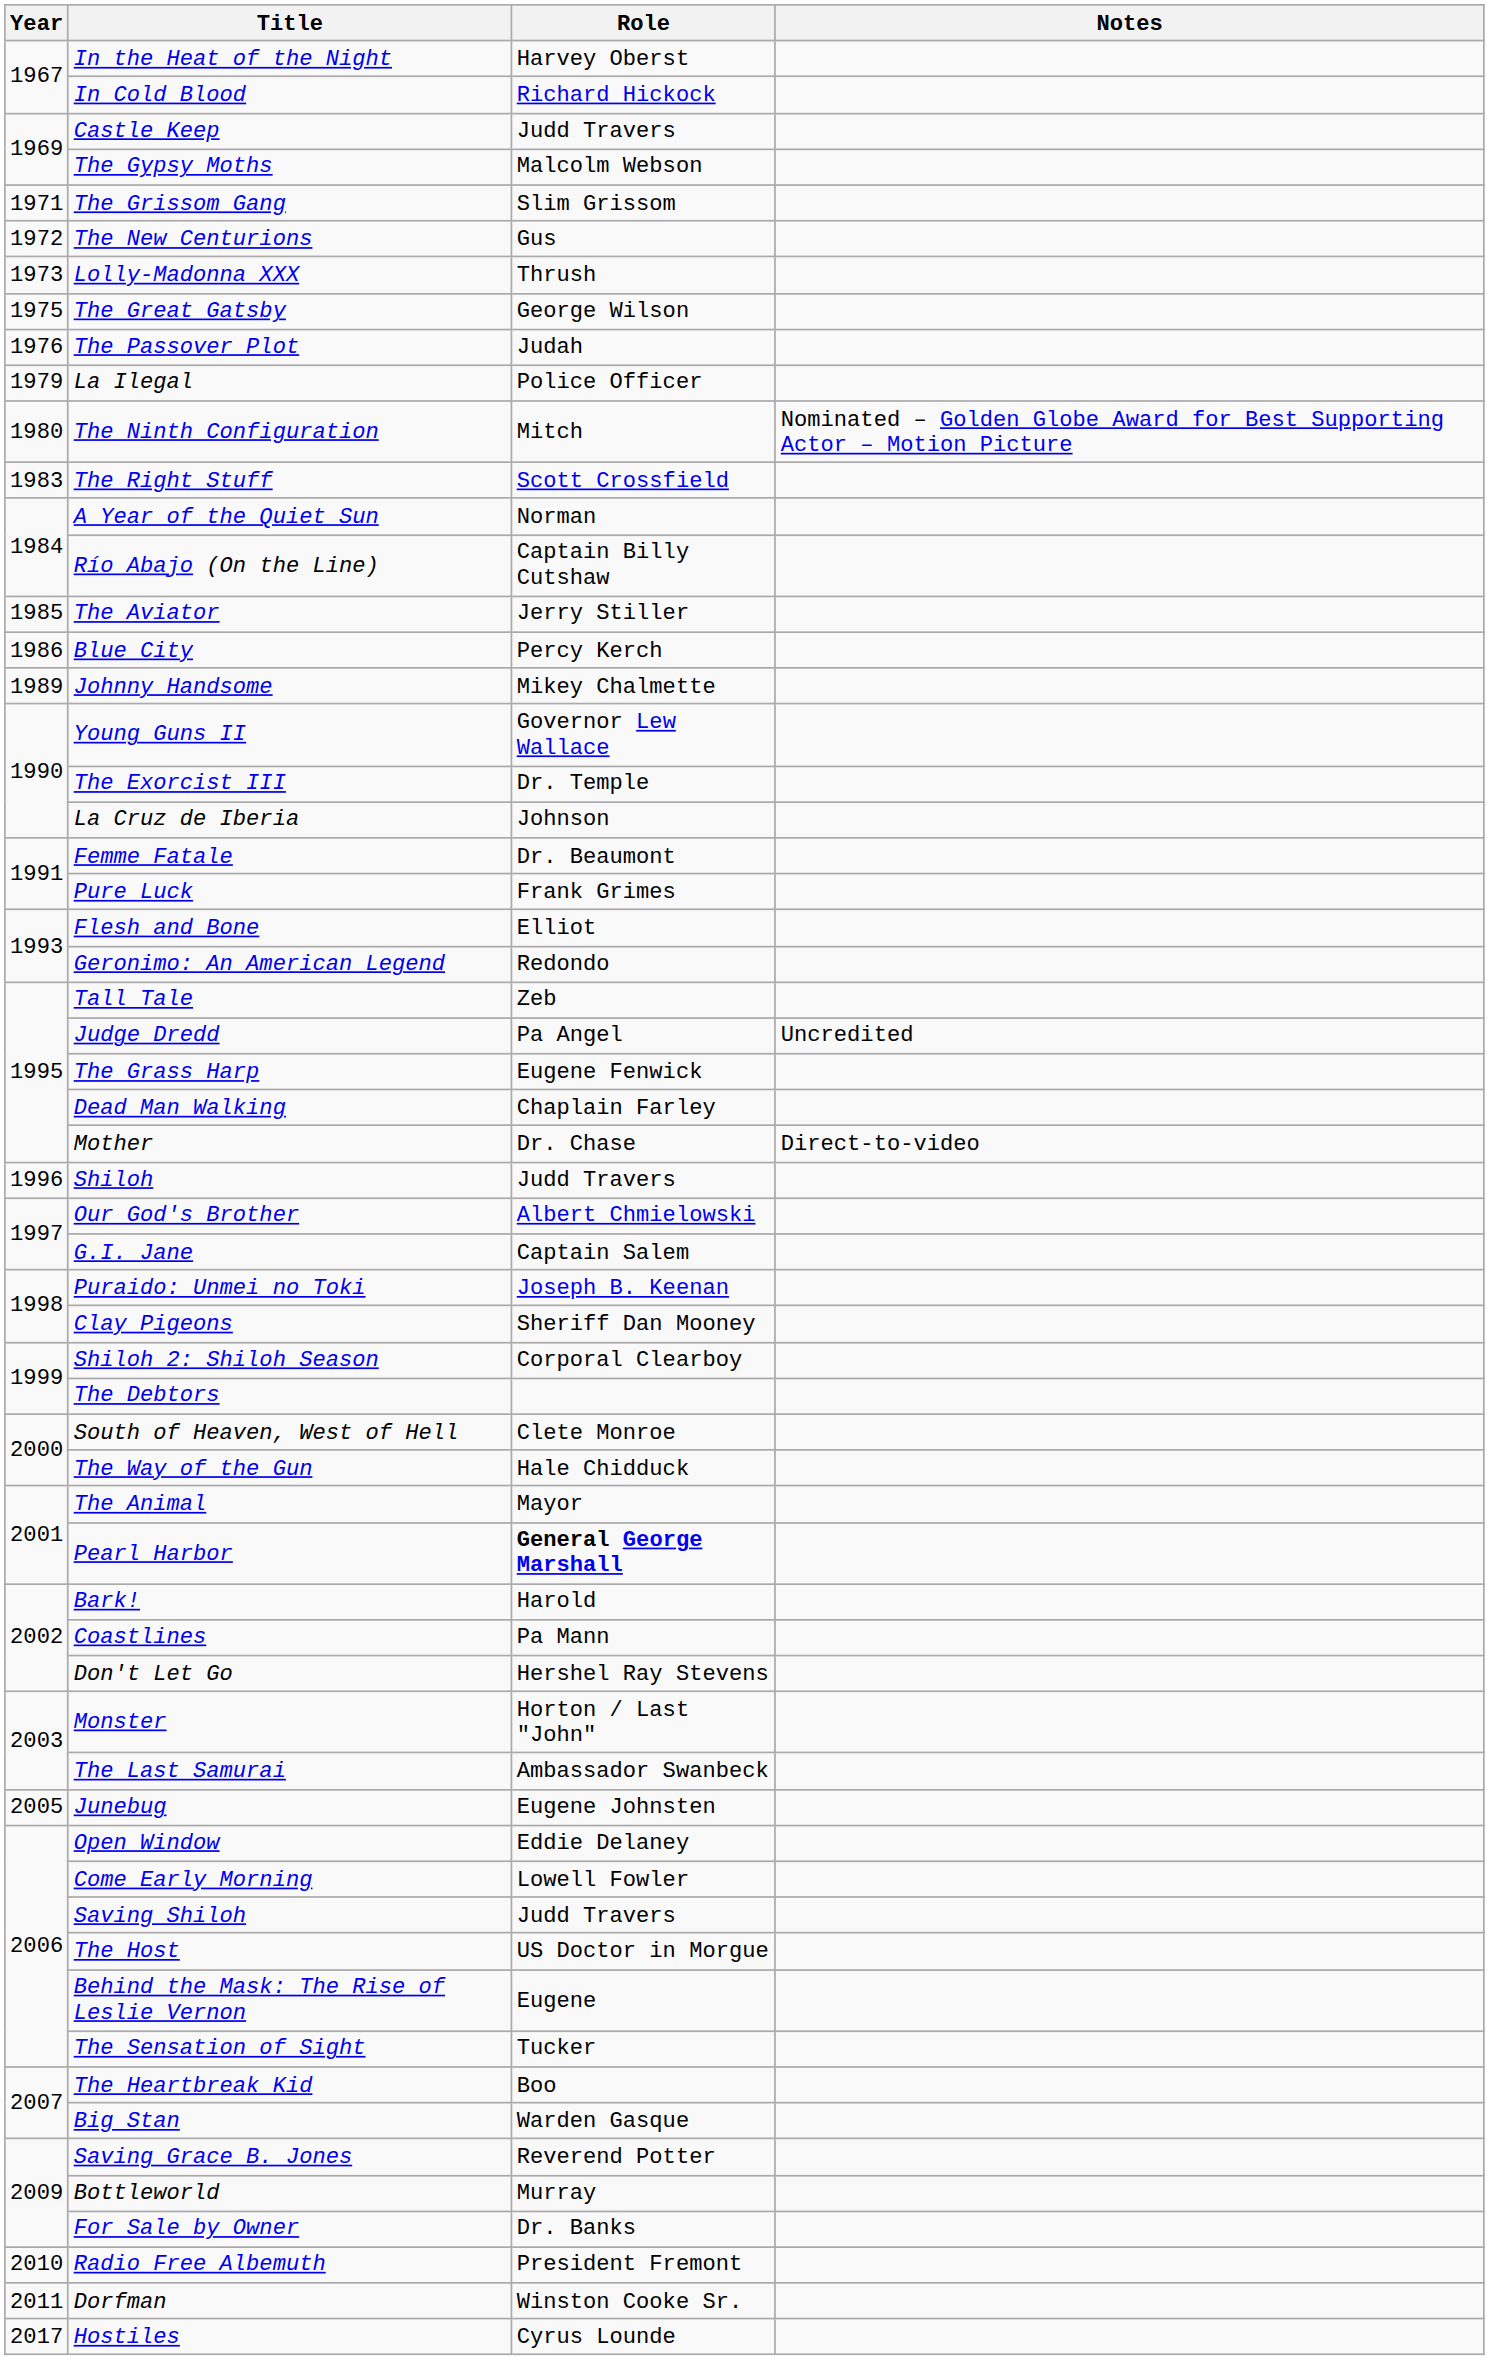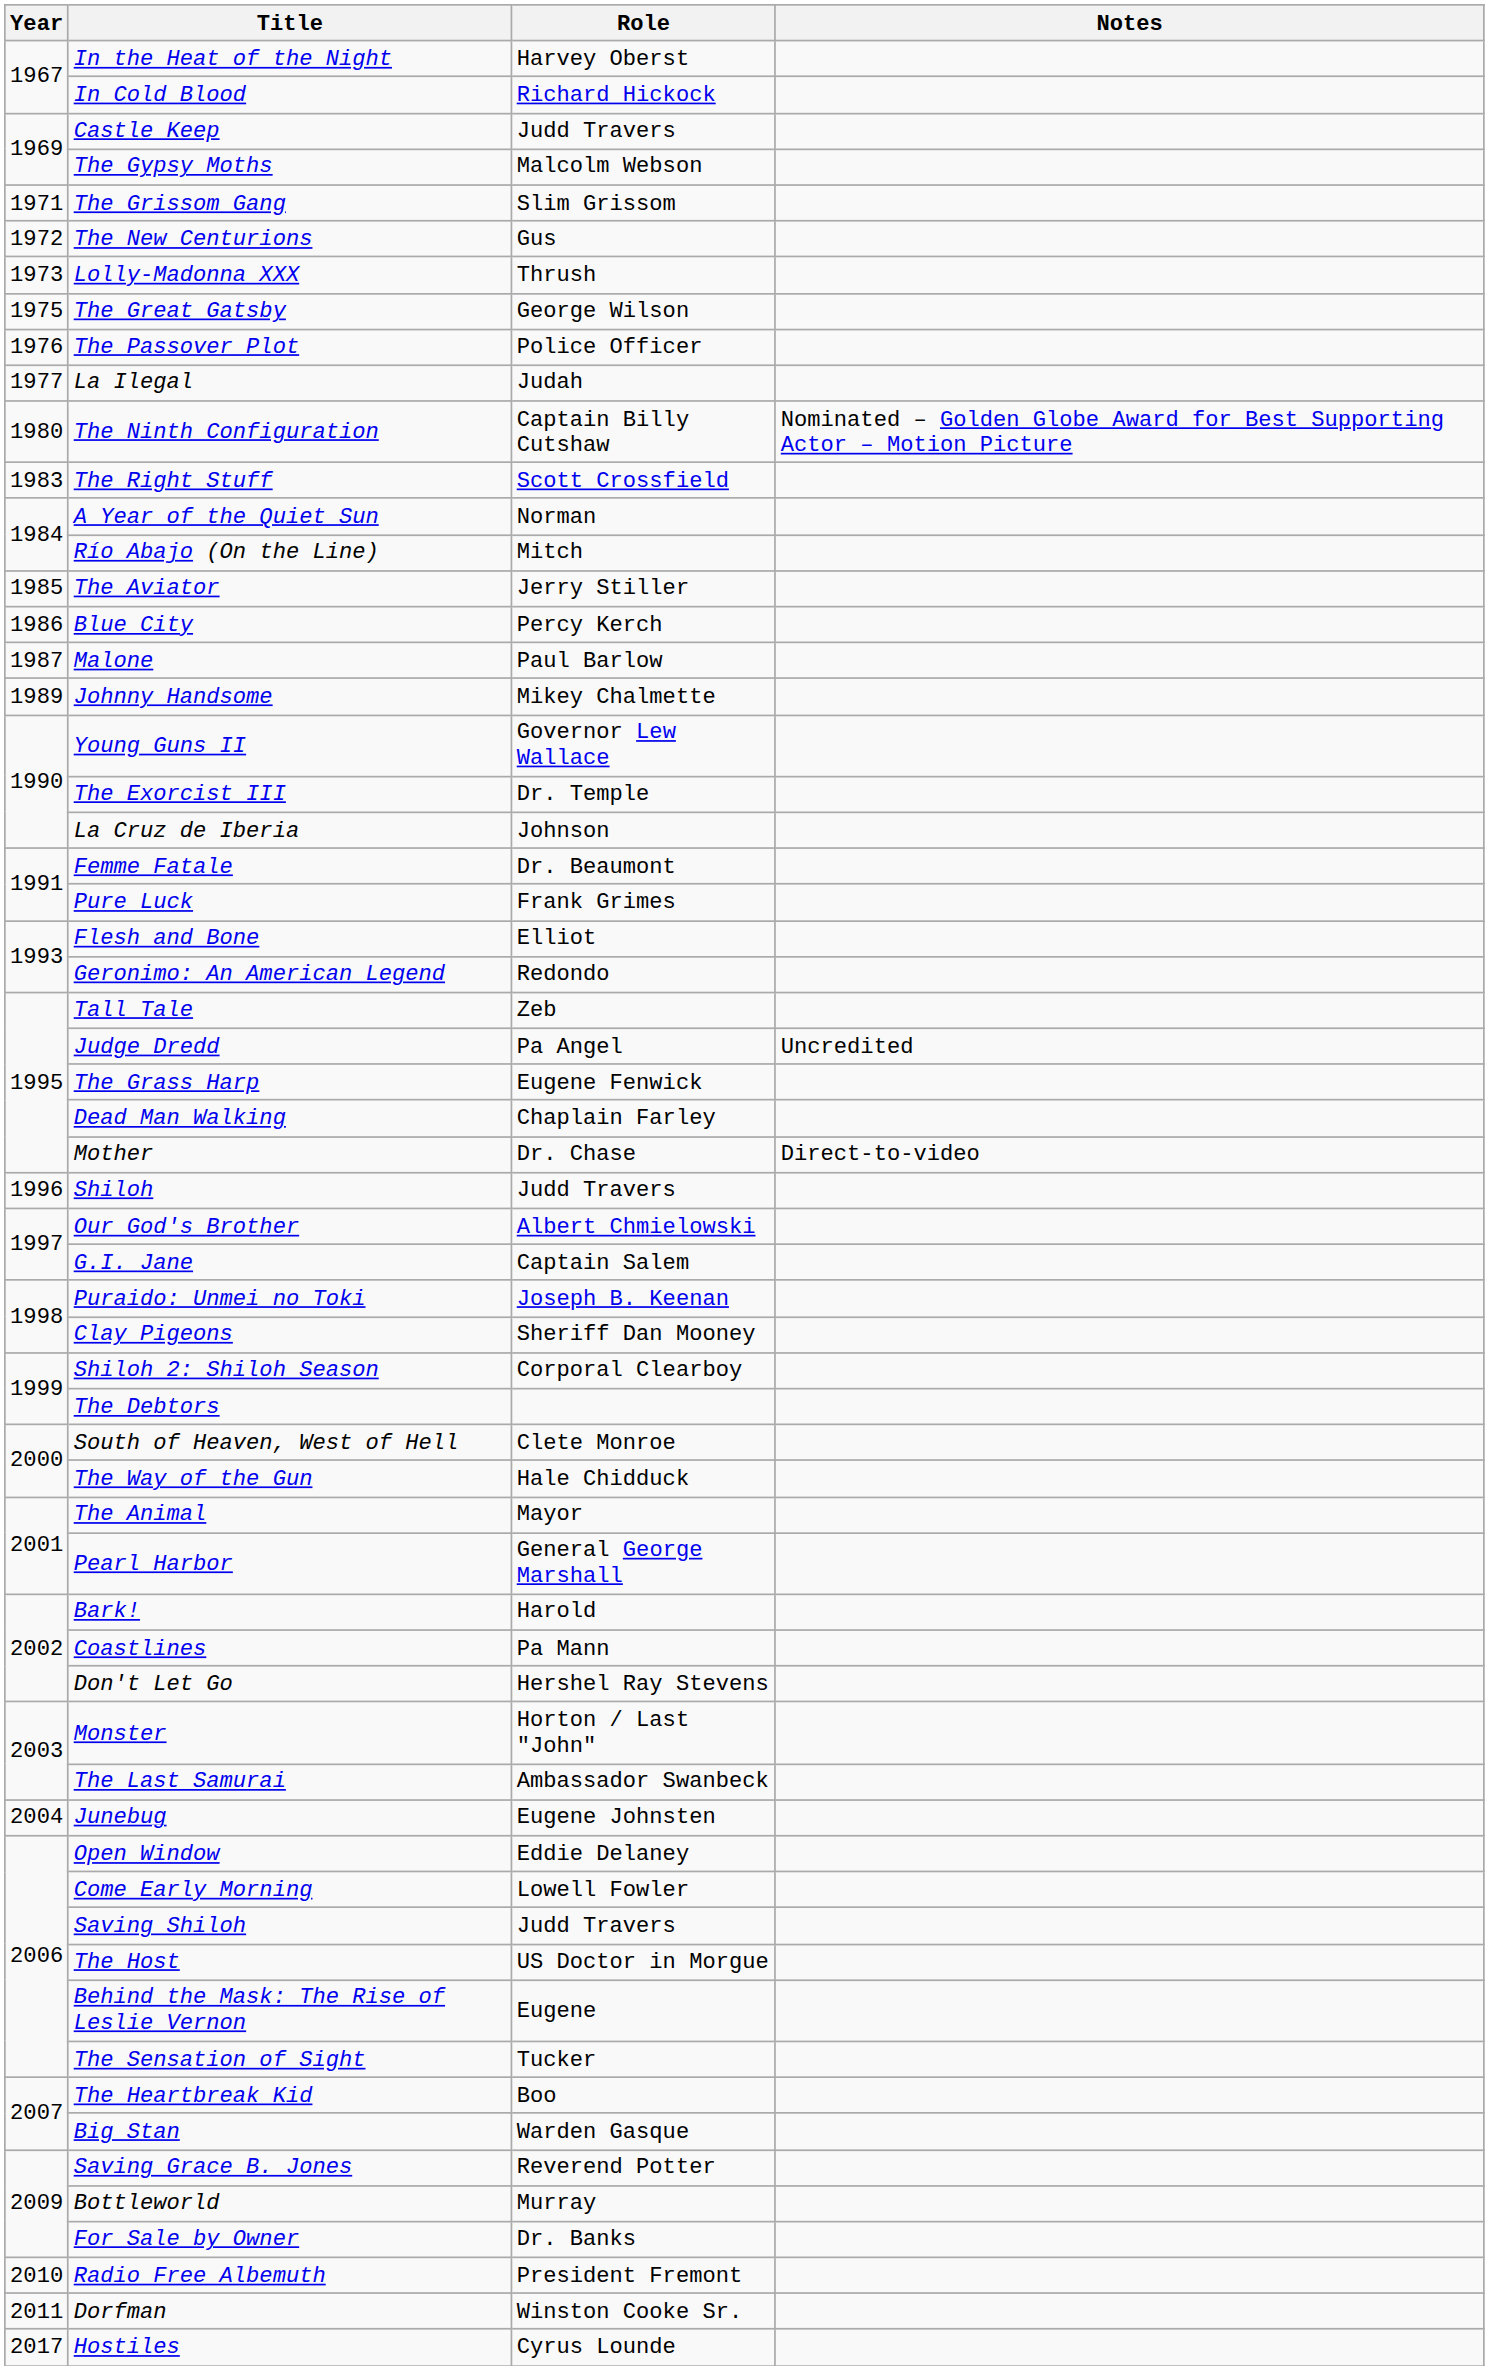(550, 347) Judah -> (610, 347) Police Officer
(37, 383) 1979 -> (37, 383) 1977
(610, 383) Police Officer -> (550, 383) Judah
(550, 432) Mitch -> (603, 432) Captain Billy Cutshaw
(603, 565) Captain Billy Cutshaw -> (550, 553) Mitch
+ row: (113, 661)
(610, 1553) bold -> (610, 1563) normal
(37, 1807) 2005 -> (37, 1818) 2004
